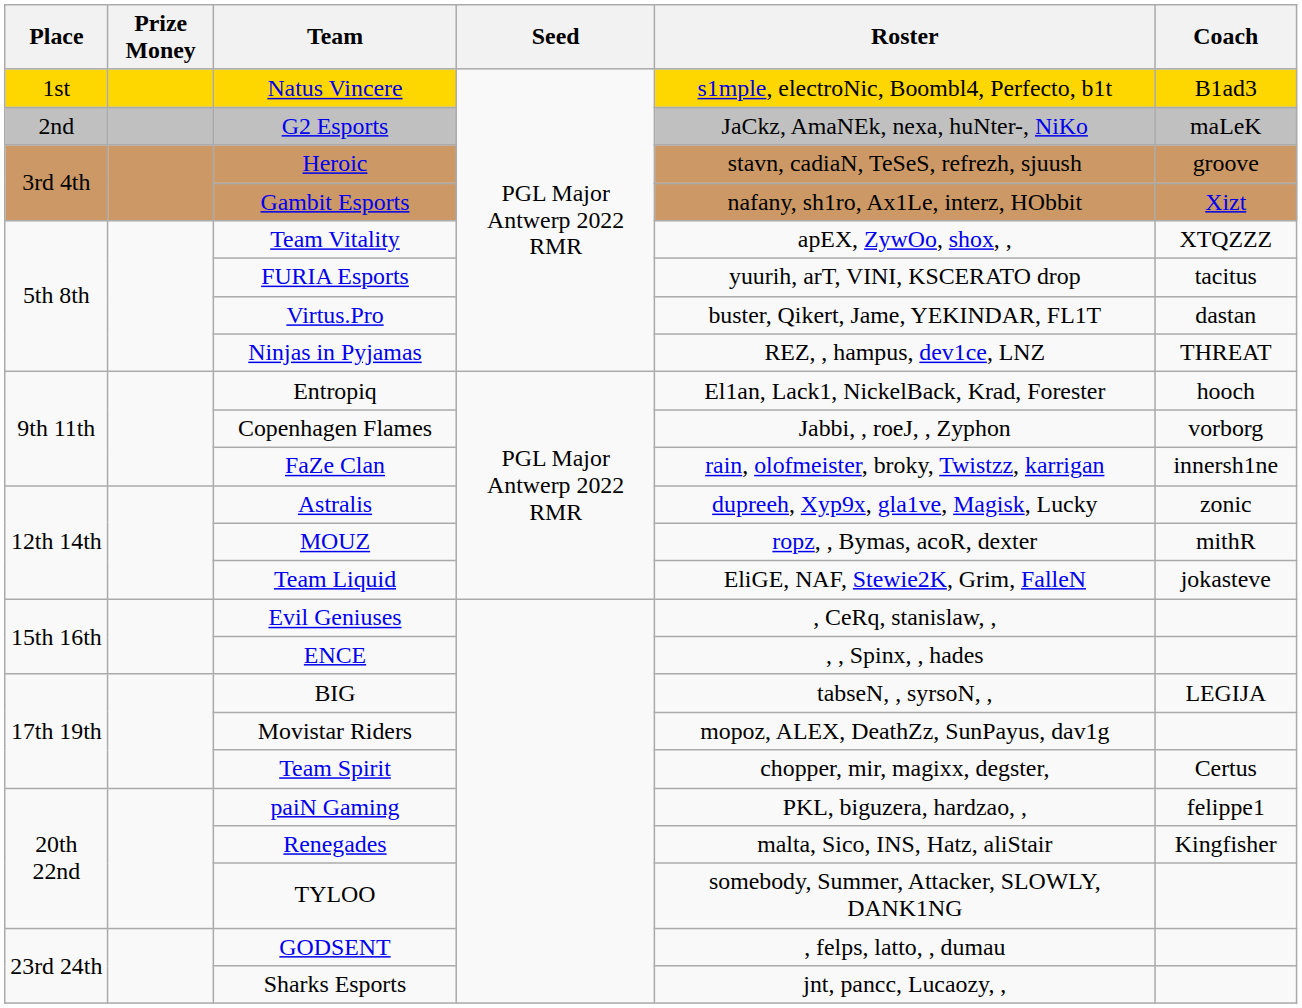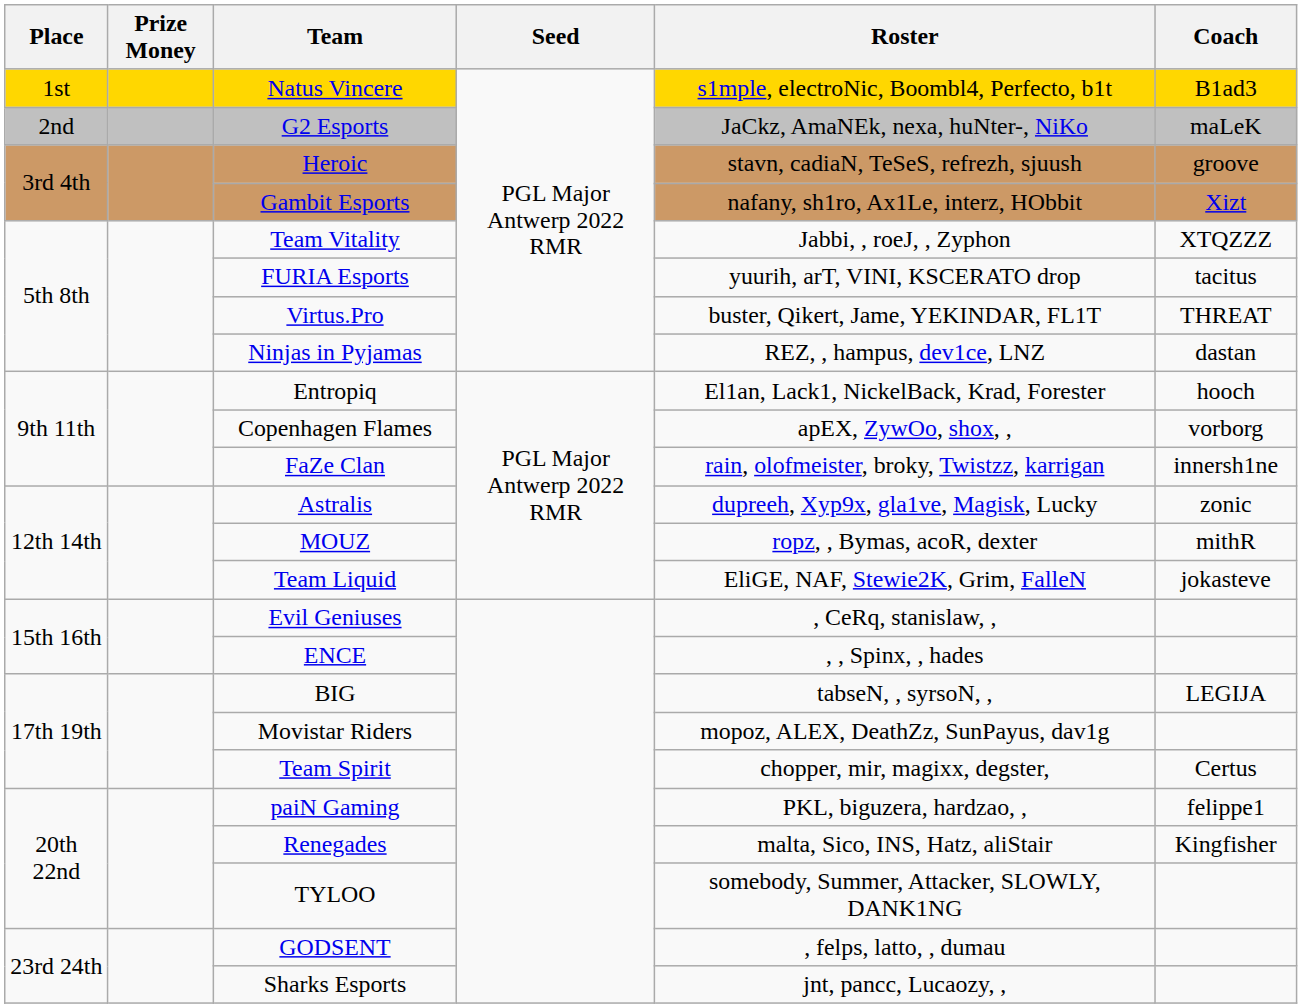(905, 239) apEX, ZywOo, shox, , -> (905, 239) Jabbi, , roeJ, , Zyphon
(1226, 314) dastan -> (1226, 314) THREAT
(1226, 352) THREAT -> (1226, 352) dastan
(905, 428) Jabbi, , roeJ, , Zyphon -> (905, 428) apEX, ZywOo, shox, ,
